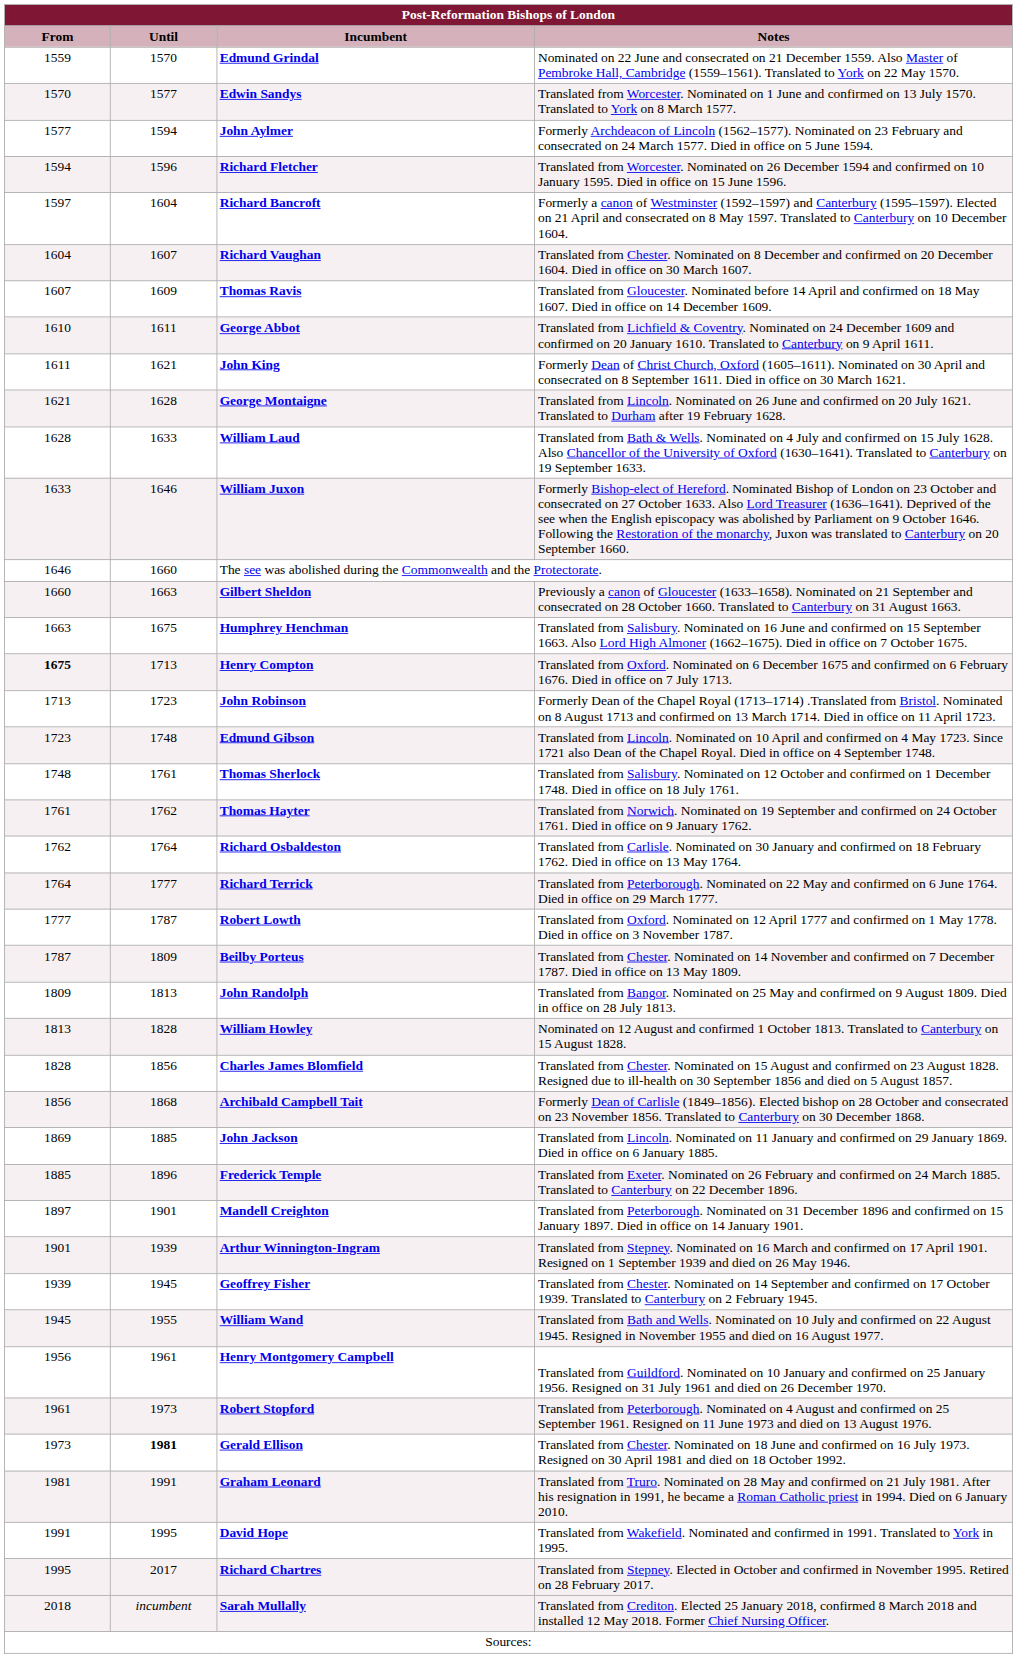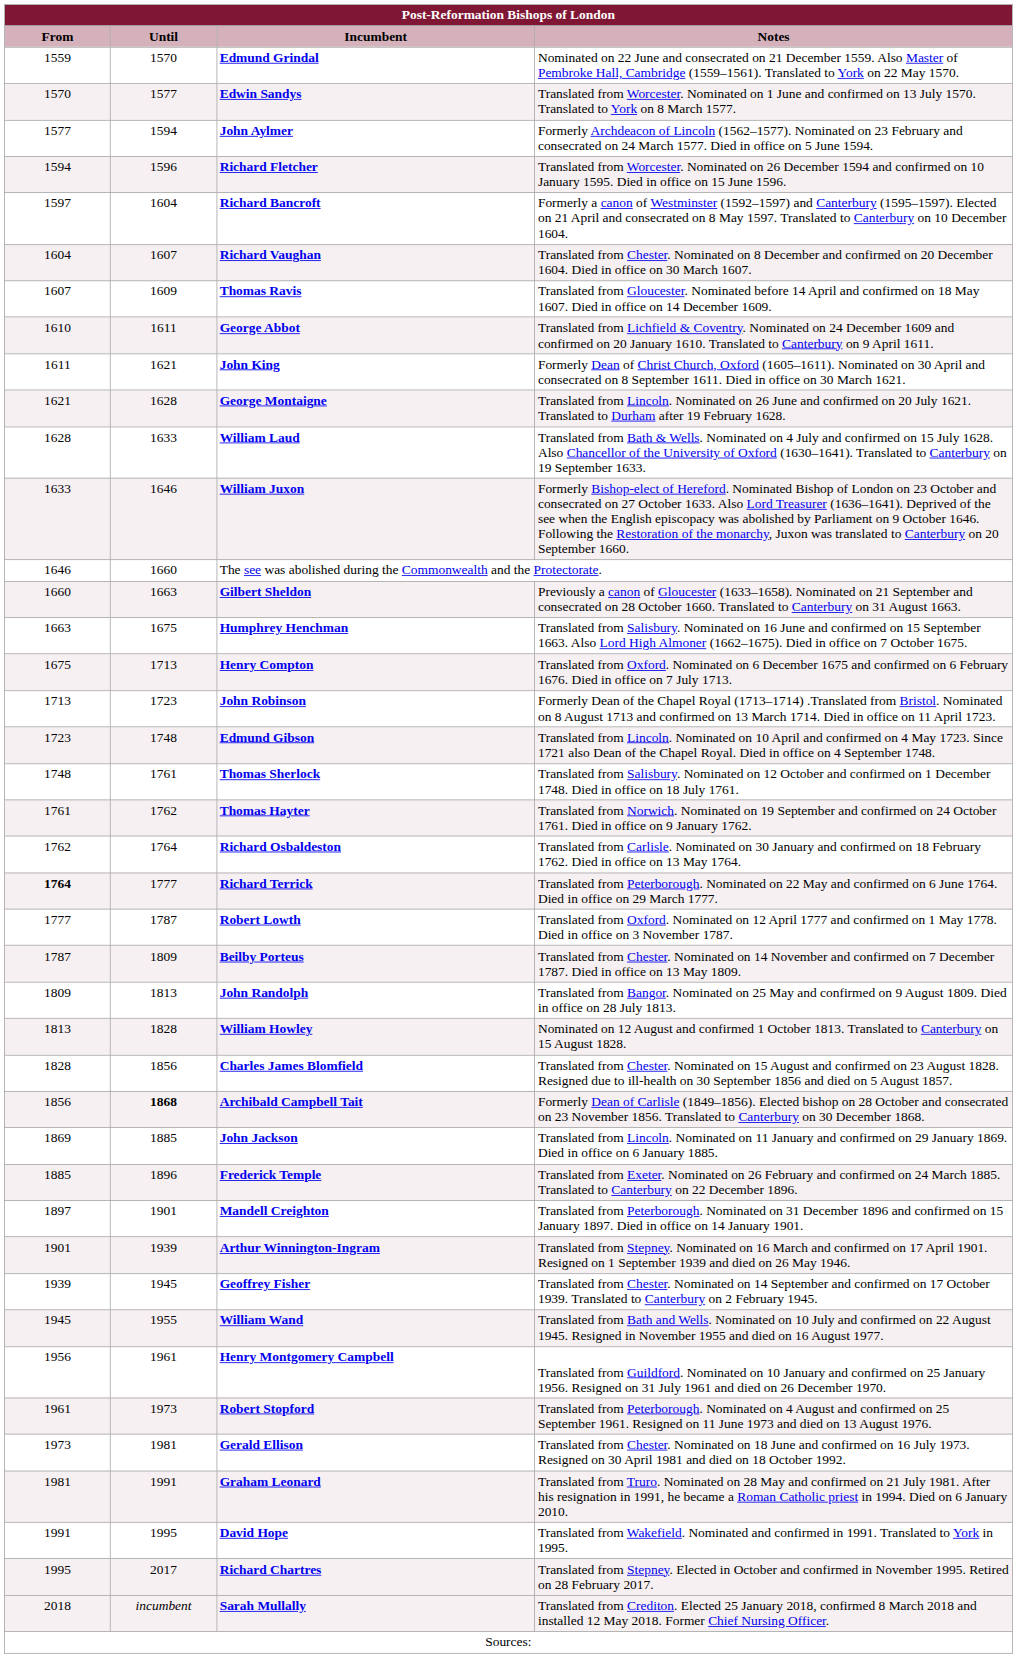(57, 664) bold -> (57, 664) normal
(57, 883) normal -> (57, 883) bold
(164, 1102) normal -> (164, 1102) bold
(164, 1445) bold -> (164, 1445) normal
